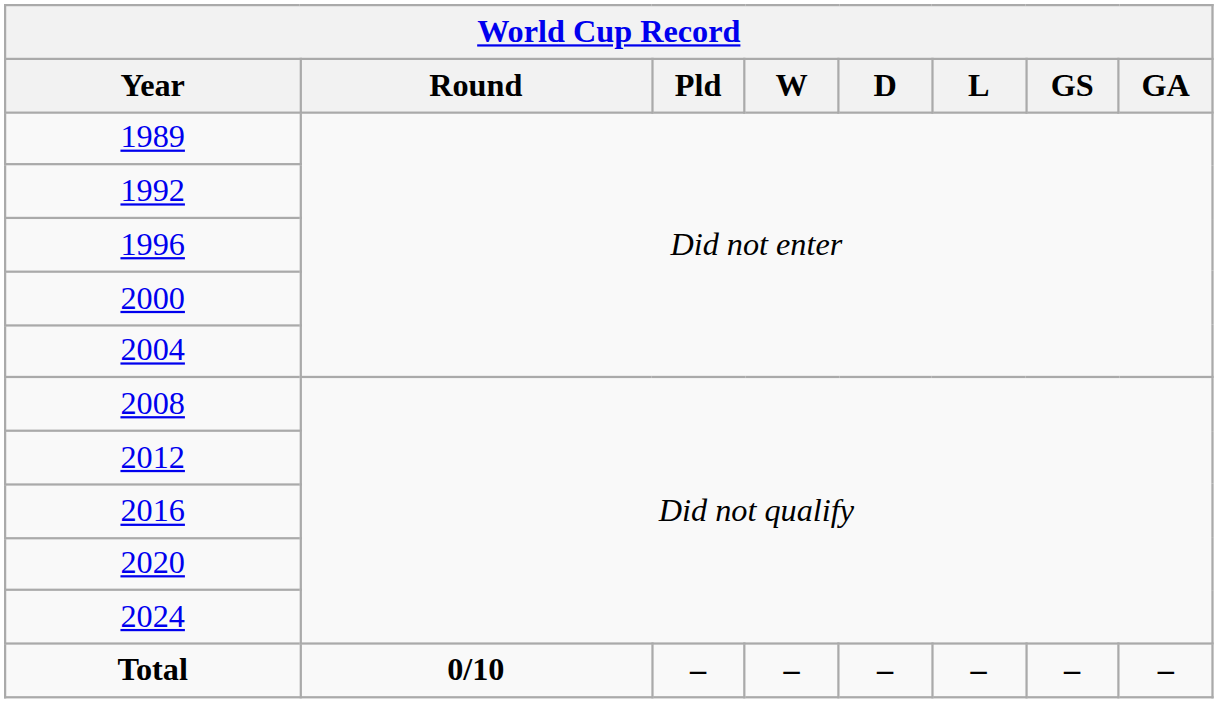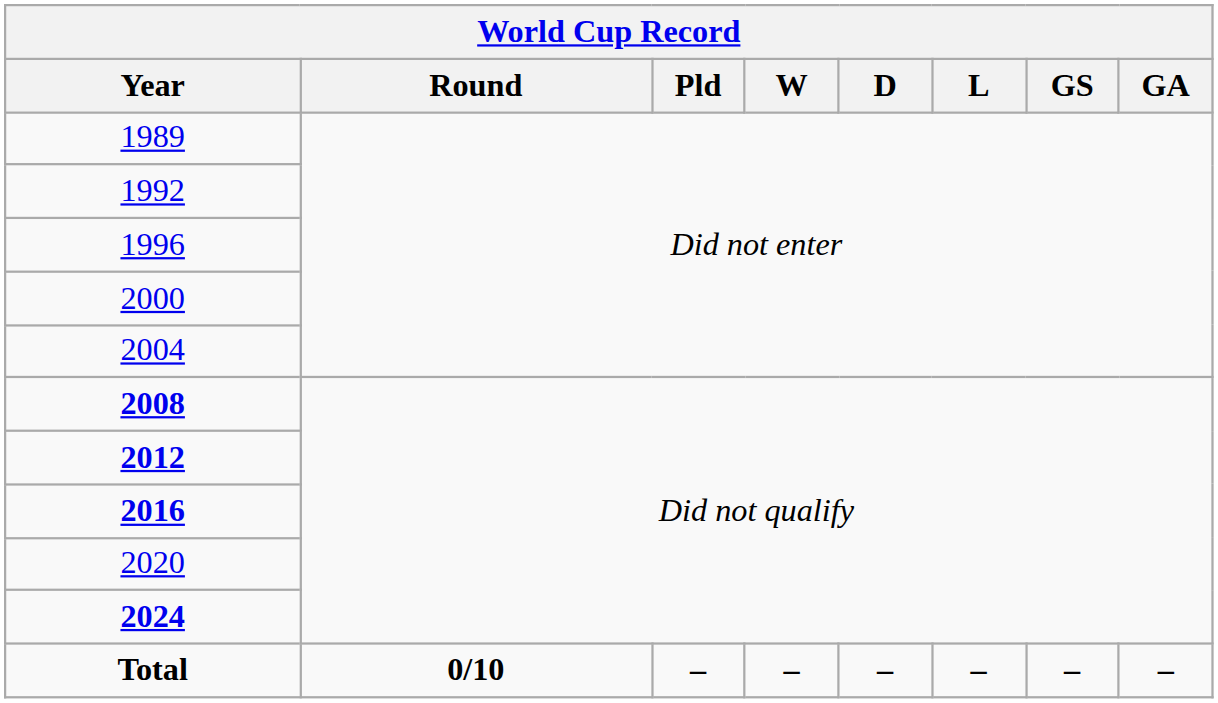(153, 403) normal -> (153, 403) bold
(153, 457) normal -> (153, 457) bold
(153, 510) normal -> (153, 510) bold
(153, 616) normal -> (153, 616) bold
